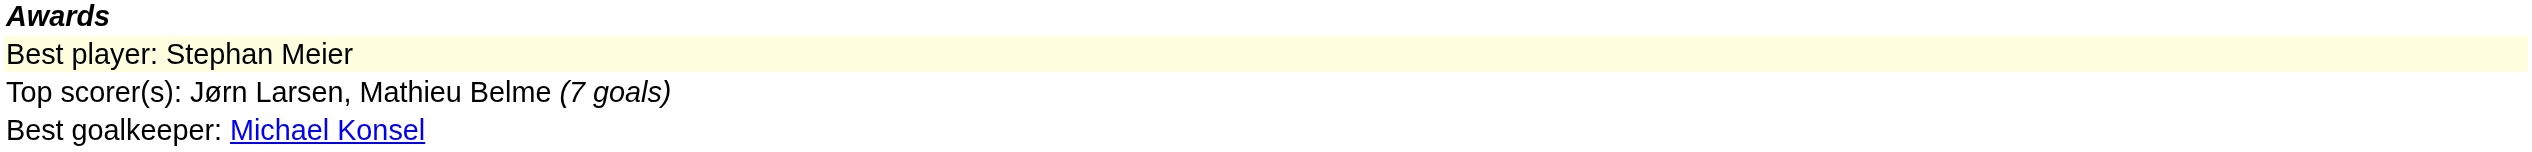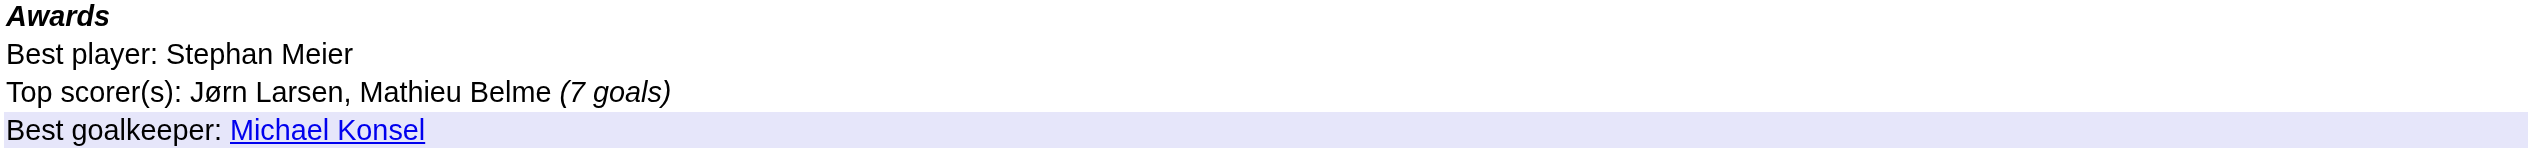(180, 54) lightyellow background -> (180, 54) no background
(216, 130) no background -> (216, 130) lavender background
